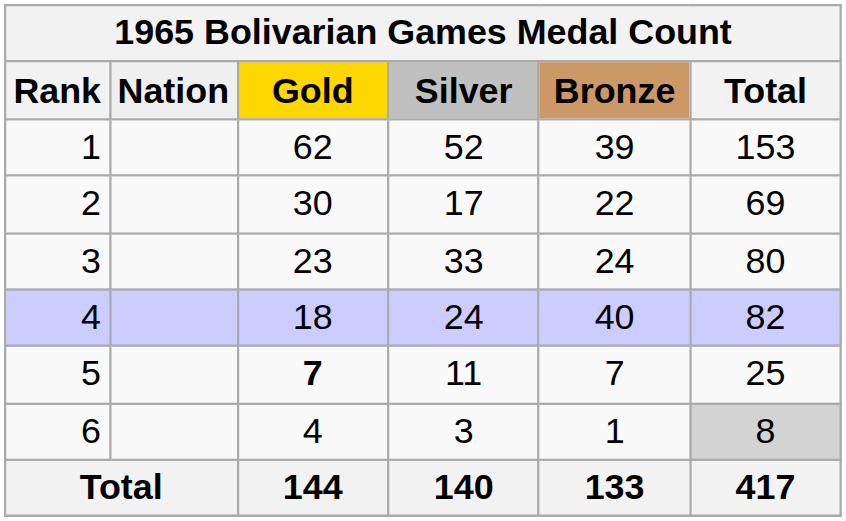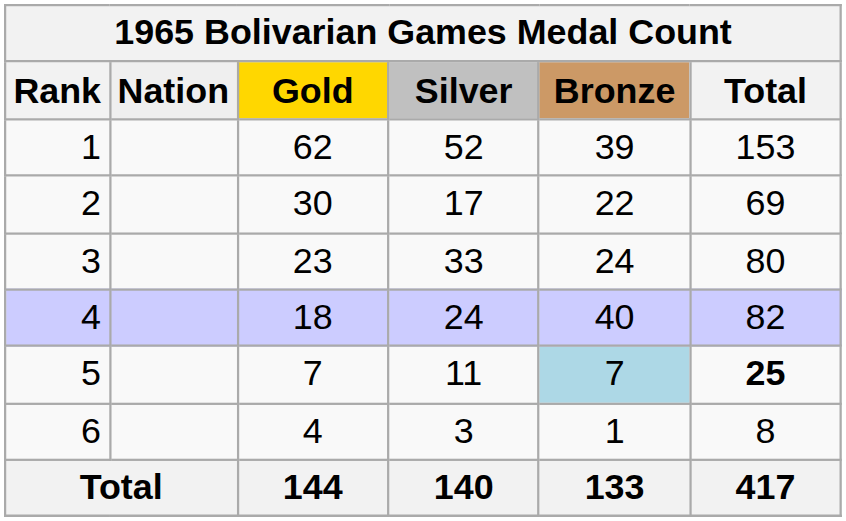(313, 373) bold -> (313, 373) normal
(615, 373) no background -> (615, 373) lightblue background
(766, 373) normal -> (766, 373) bold
(766, 430) lightgrey background -> (766, 430) no background
